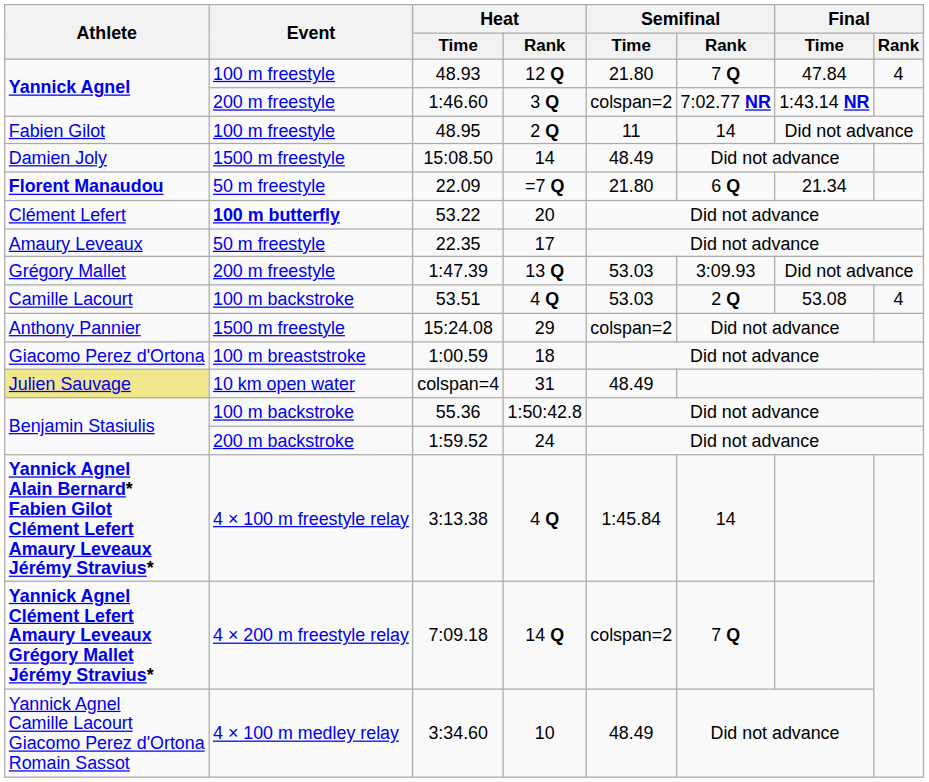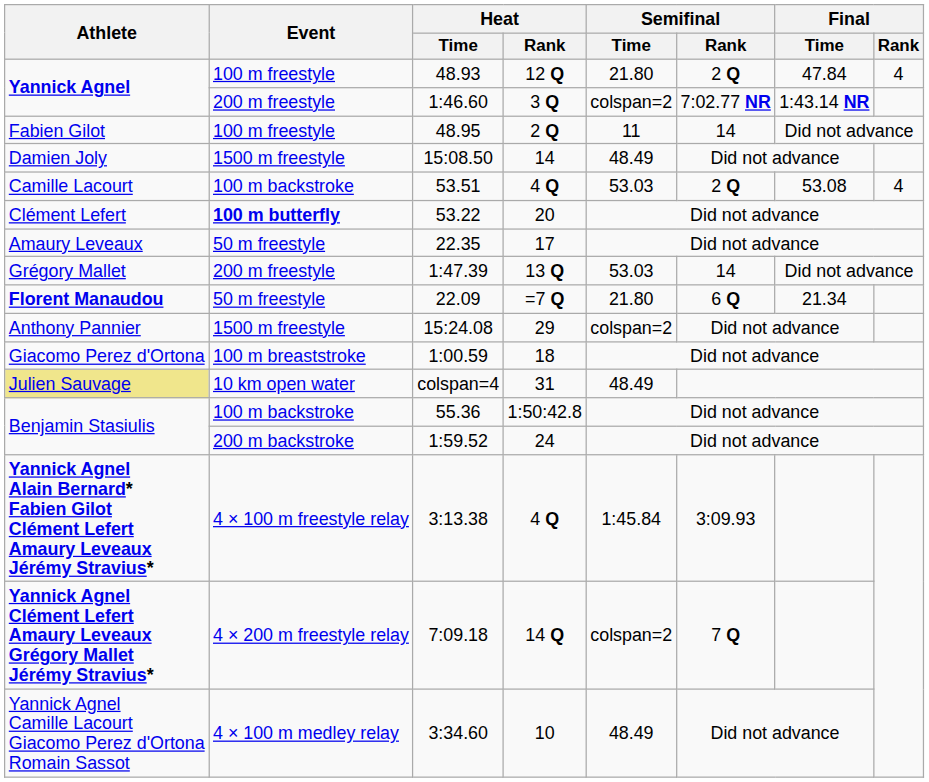(726, 74) 7 Q -> (726, 74) 2 Q
rows swapped: (458, 300) <-> (458, 187)
(726, 271) 3:09.93 -> (726, 271) 14
(726, 518) 14 -> (726, 518) 3:09.93
